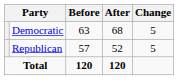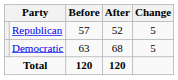rows swapped: (38, 30) <-> (37, 48)
